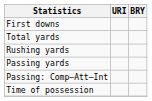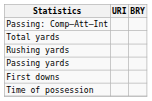rows swapped: (33, 24) <-> (57, 77)
